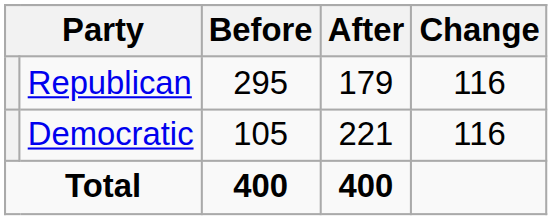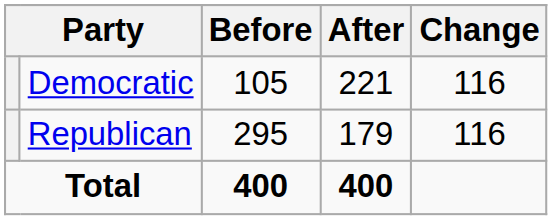rows swapped: (111, 134) <-> (110, 82)
